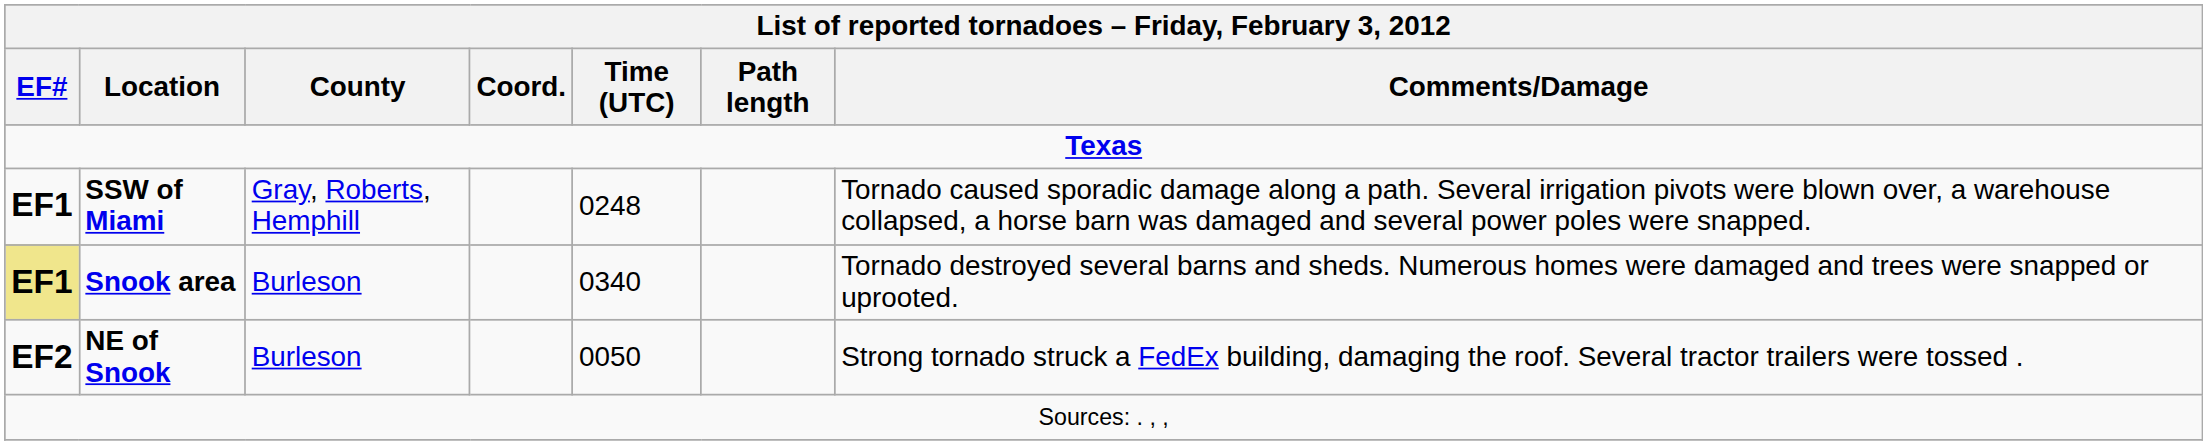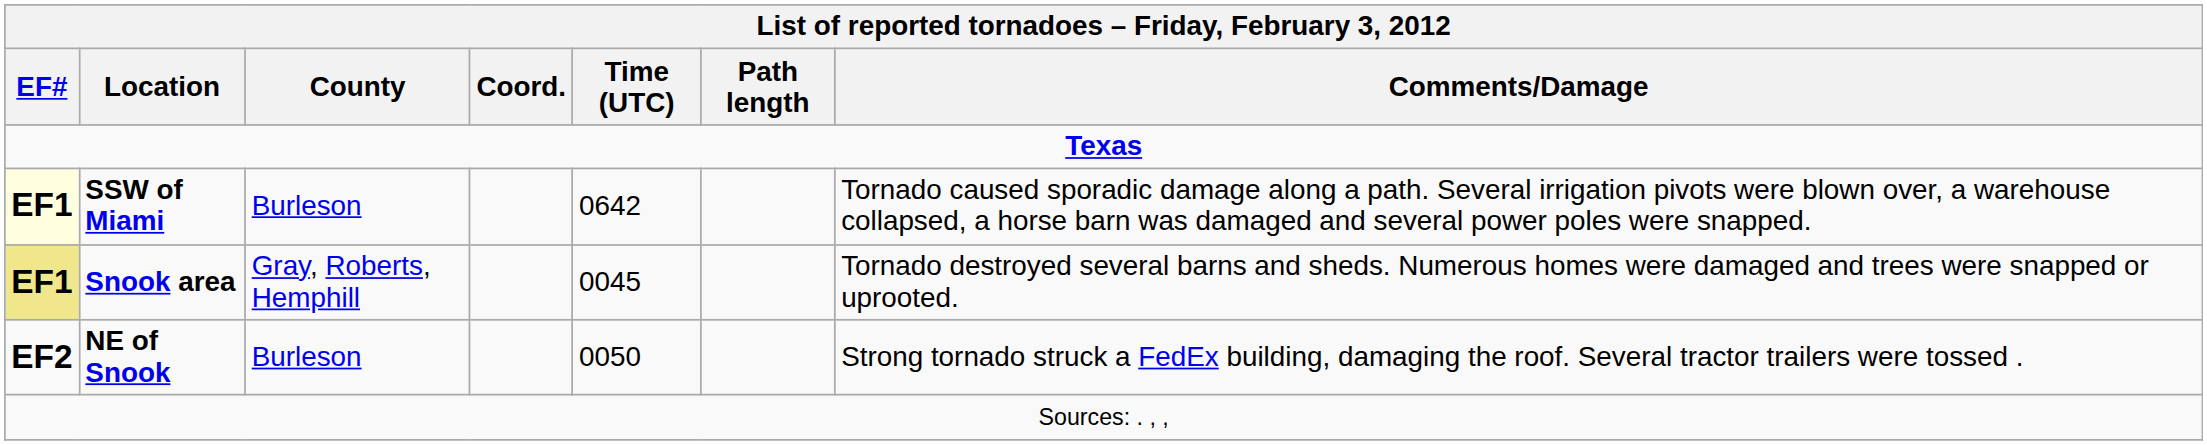(42, 206) no background -> (42, 206) lightyellow background
(341, 206) Gray, Roberts, Hemphill -> (307, 206) Burleson
(610, 206) 0248 -> (610, 206) 0642
(307, 281) Burleson -> (341, 281) Gray, Roberts, Hemphill
(610, 281) 0340 -> (610, 281) 0045
